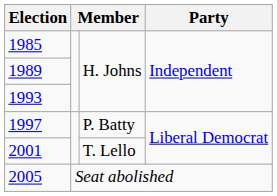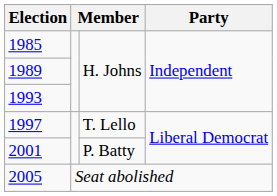(109, 124) P. Batty -> (109, 124) T. Lello
(109, 151) T. Lello -> (109, 151) P. Batty
